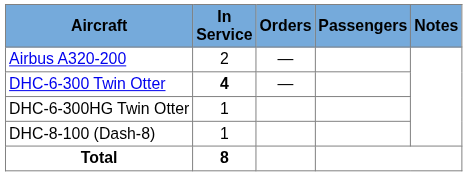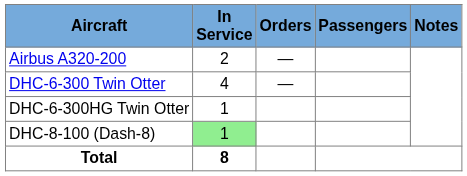(224, 84) bold -> (224, 84) normal
(224, 133) no background -> (224, 133) lightgreen background
